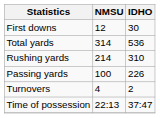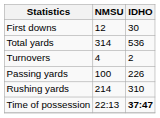rows swapped: (38, 58) <-> (28, 89)
(140, 105) normal -> (140, 105) bold
